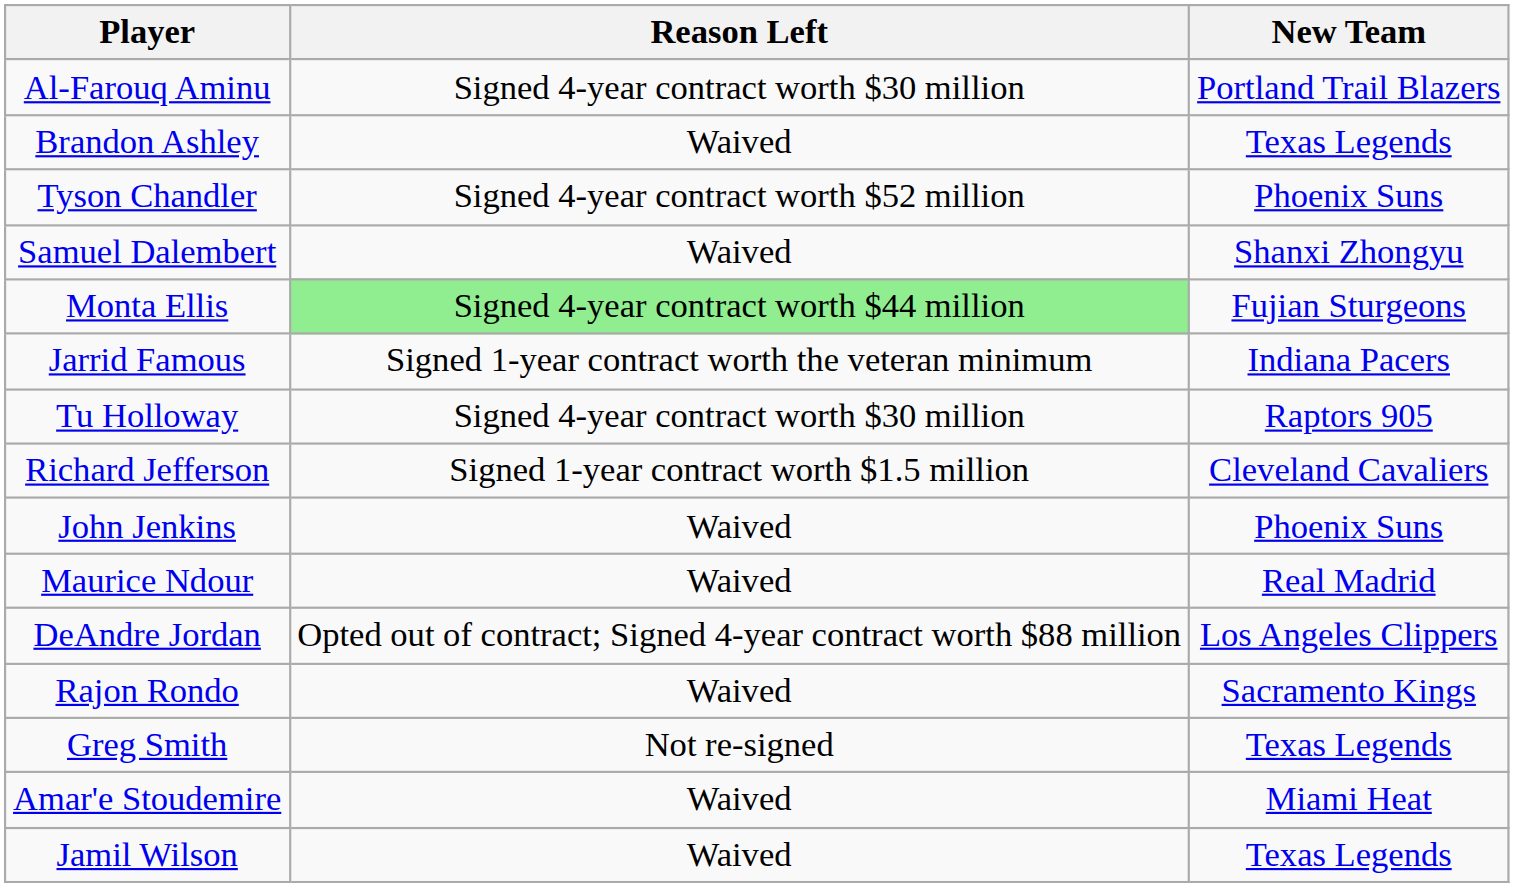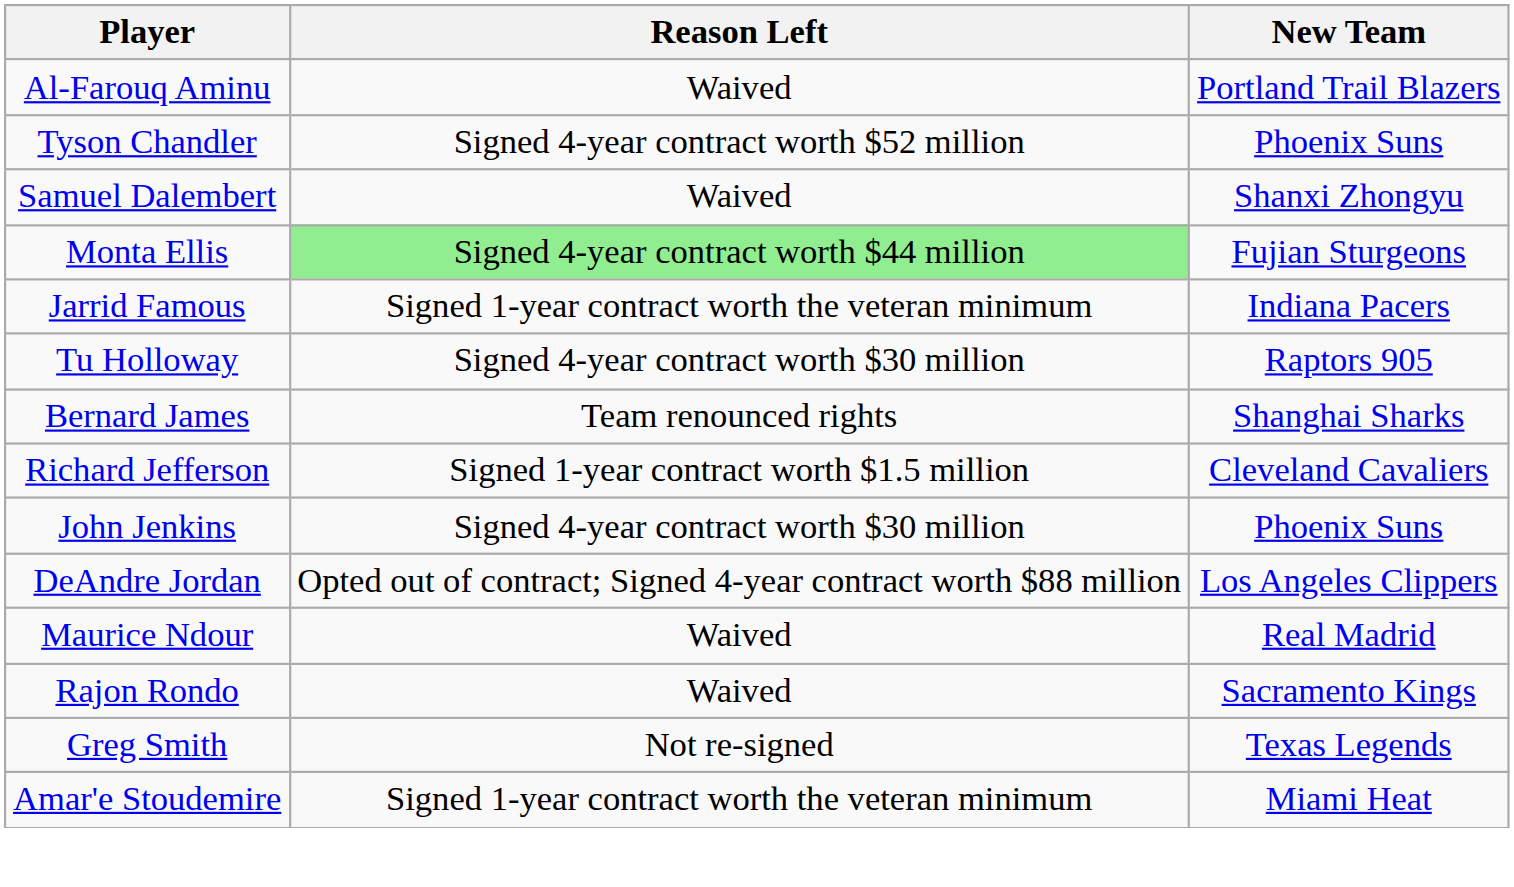(739, 86) Signed 4-year contract worth $30 million -> (739, 86) Waived
- row: (147, 141)
+ row: (147, 415)
(739, 525) Waived -> (739, 525) Signed 4-year contract worth $30 million
rows swapped: (147, 634) <-> (147, 580)
(739, 799) Waived -> (739, 799) Signed 1-year contract worth the veteran minimum
- row: (147, 854)
